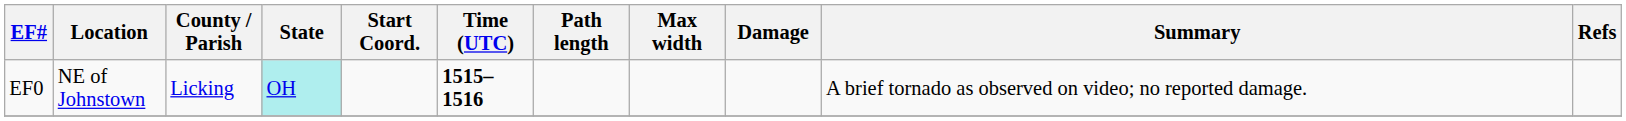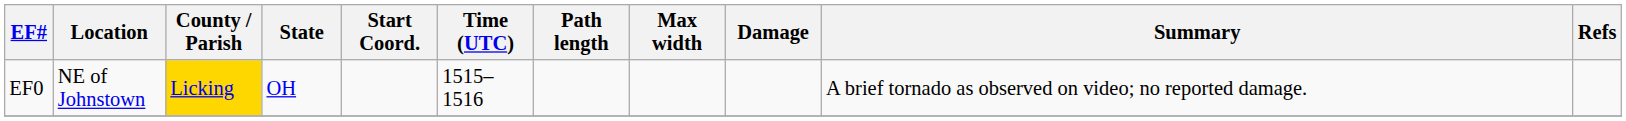(202, 87) no background -> (202, 87) gold background
(281, 87) paleturquoise background -> (281, 87) no background
(468, 87) bold -> (468, 87) normal
